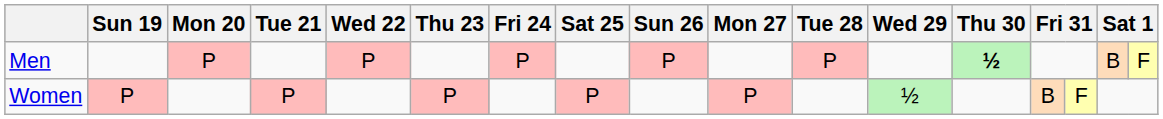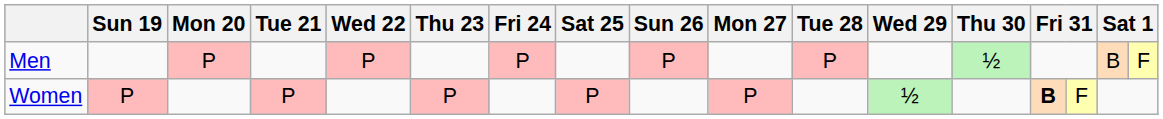(991, 60) bold -> (991, 60) normal
(1048, 96) normal -> (1048, 96) bold
